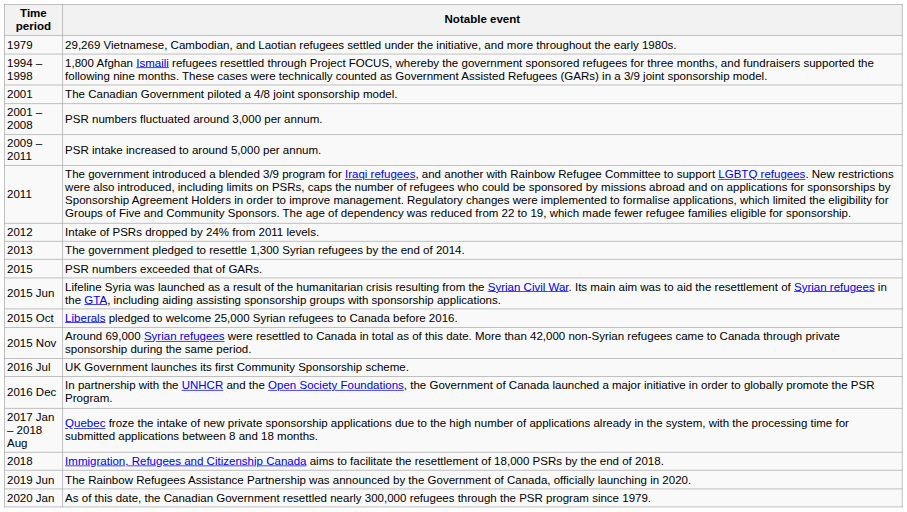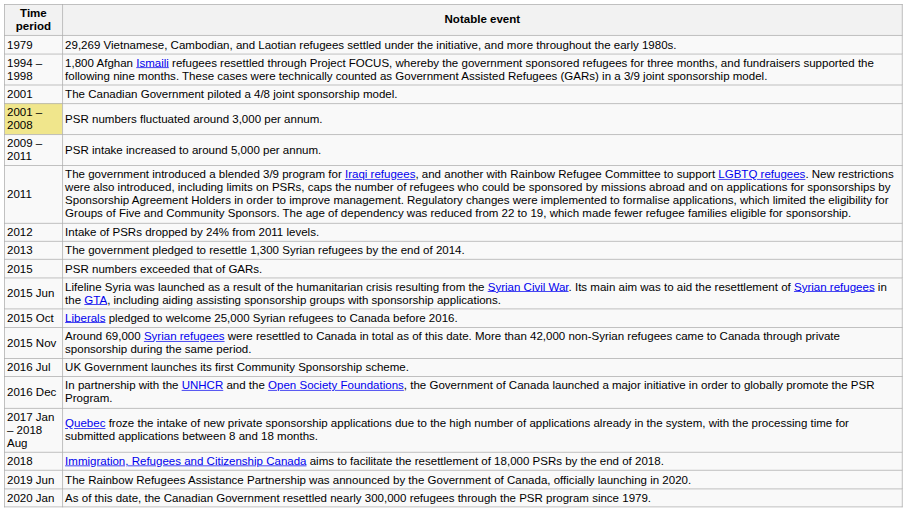(25, 119) no background -> (25, 119) khaki background
